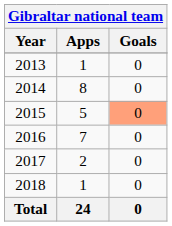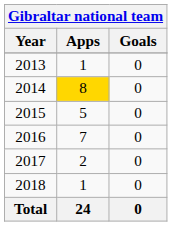(83, 88) no background -> (83, 88) gold background
(138, 112) lightsalmon background -> (138, 112) no background
